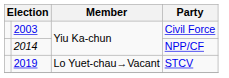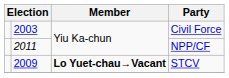(26, 47) 2014 -> (25, 47) 2011
(26, 64) 2019 -> (26, 64) 2009
(107, 64) normal -> (110, 64) bold
